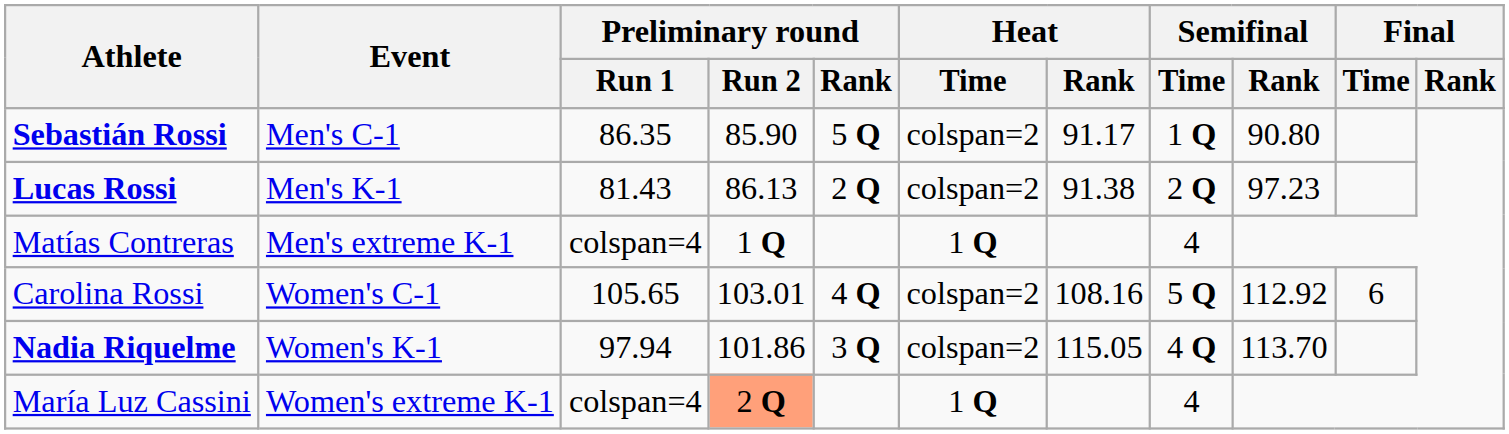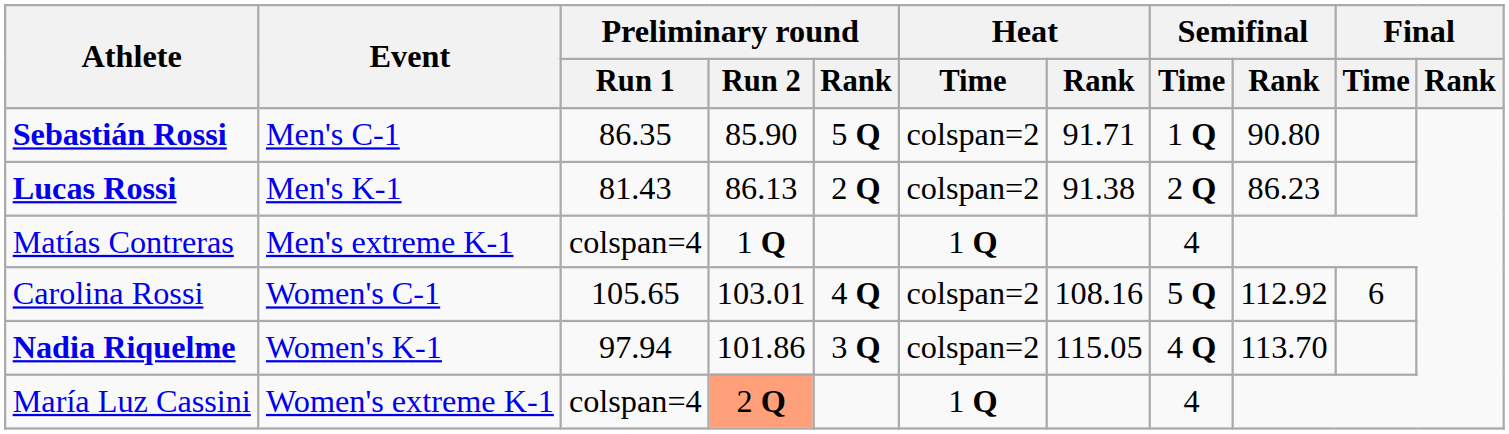(1099, 135) 91.17 -> (1099, 135) 91.71
(1284, 188) 97.23 -> (1284, 188) 86.23
